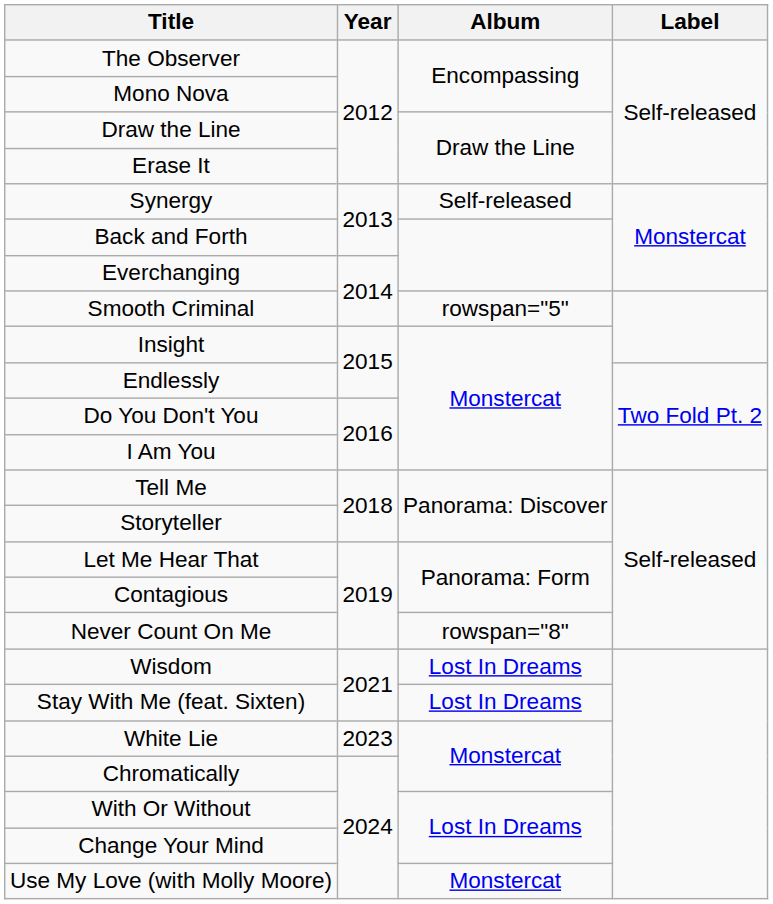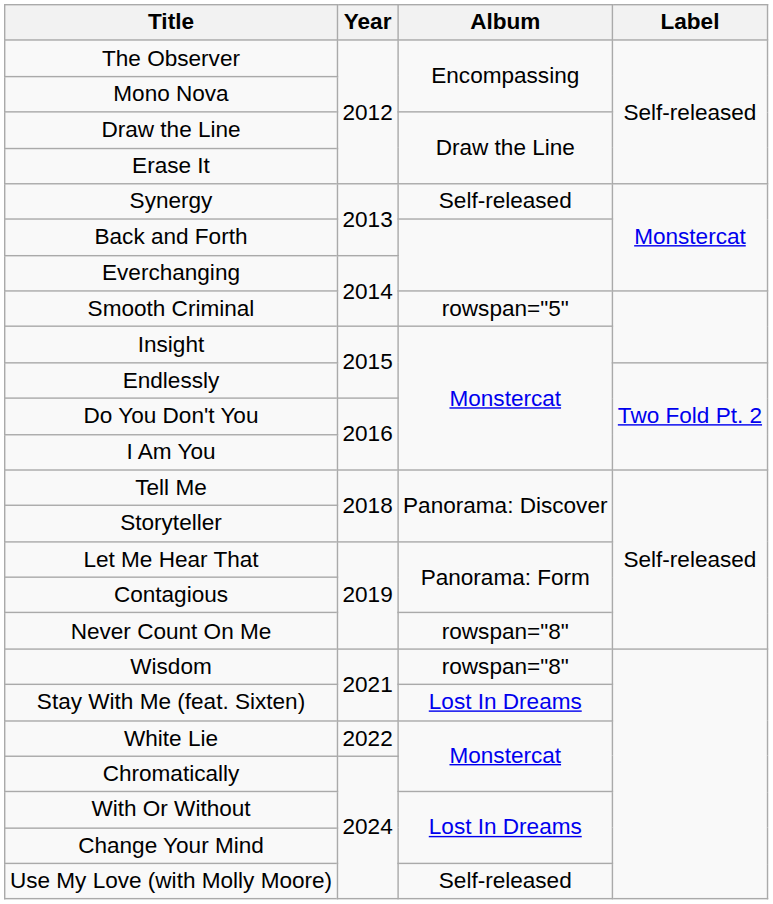(505, 666) Lost In Dreams -> (505, 666) rowspan="8"
(368, 737) 2023 -> (368, 737) 2022
(505, 881) Monstercat -> (505, 881) Self-released
